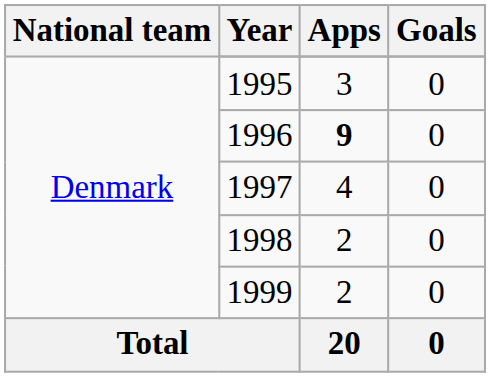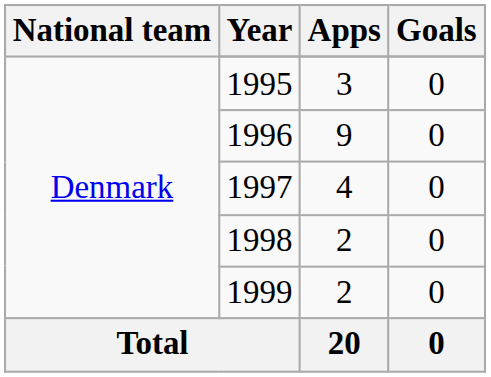(344, 135) bold -> (344, 135) normal
